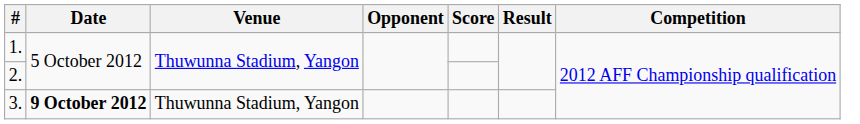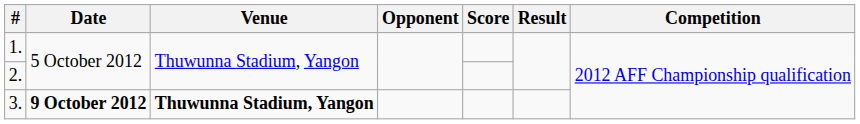(257, 103) normal -> (264, 103) bold
